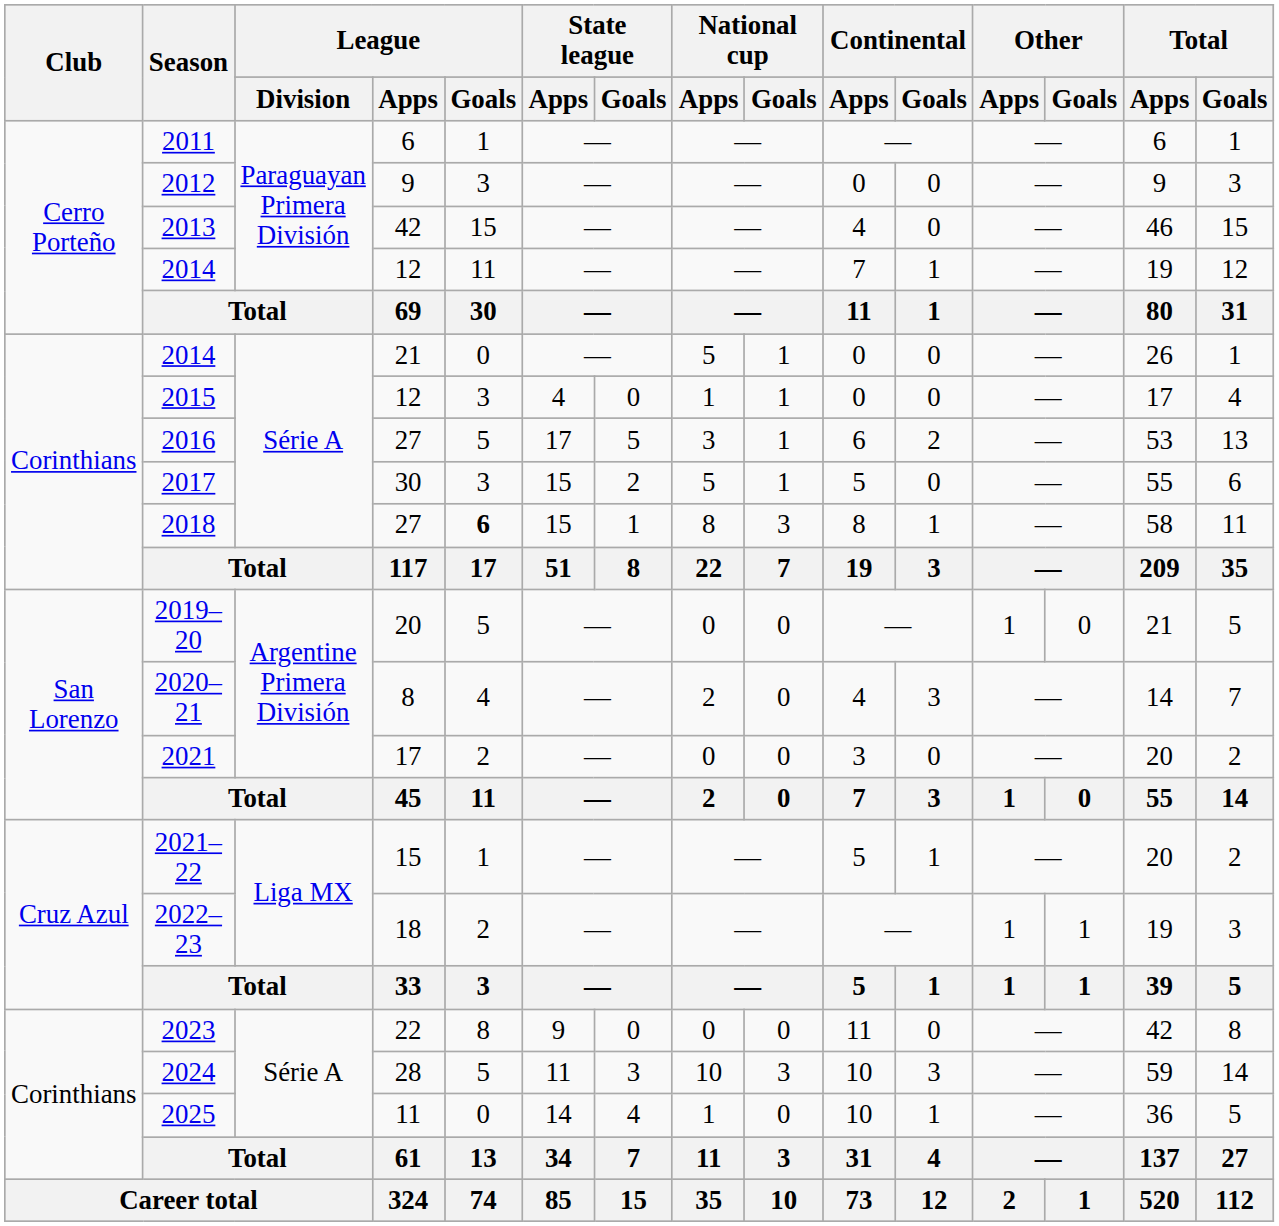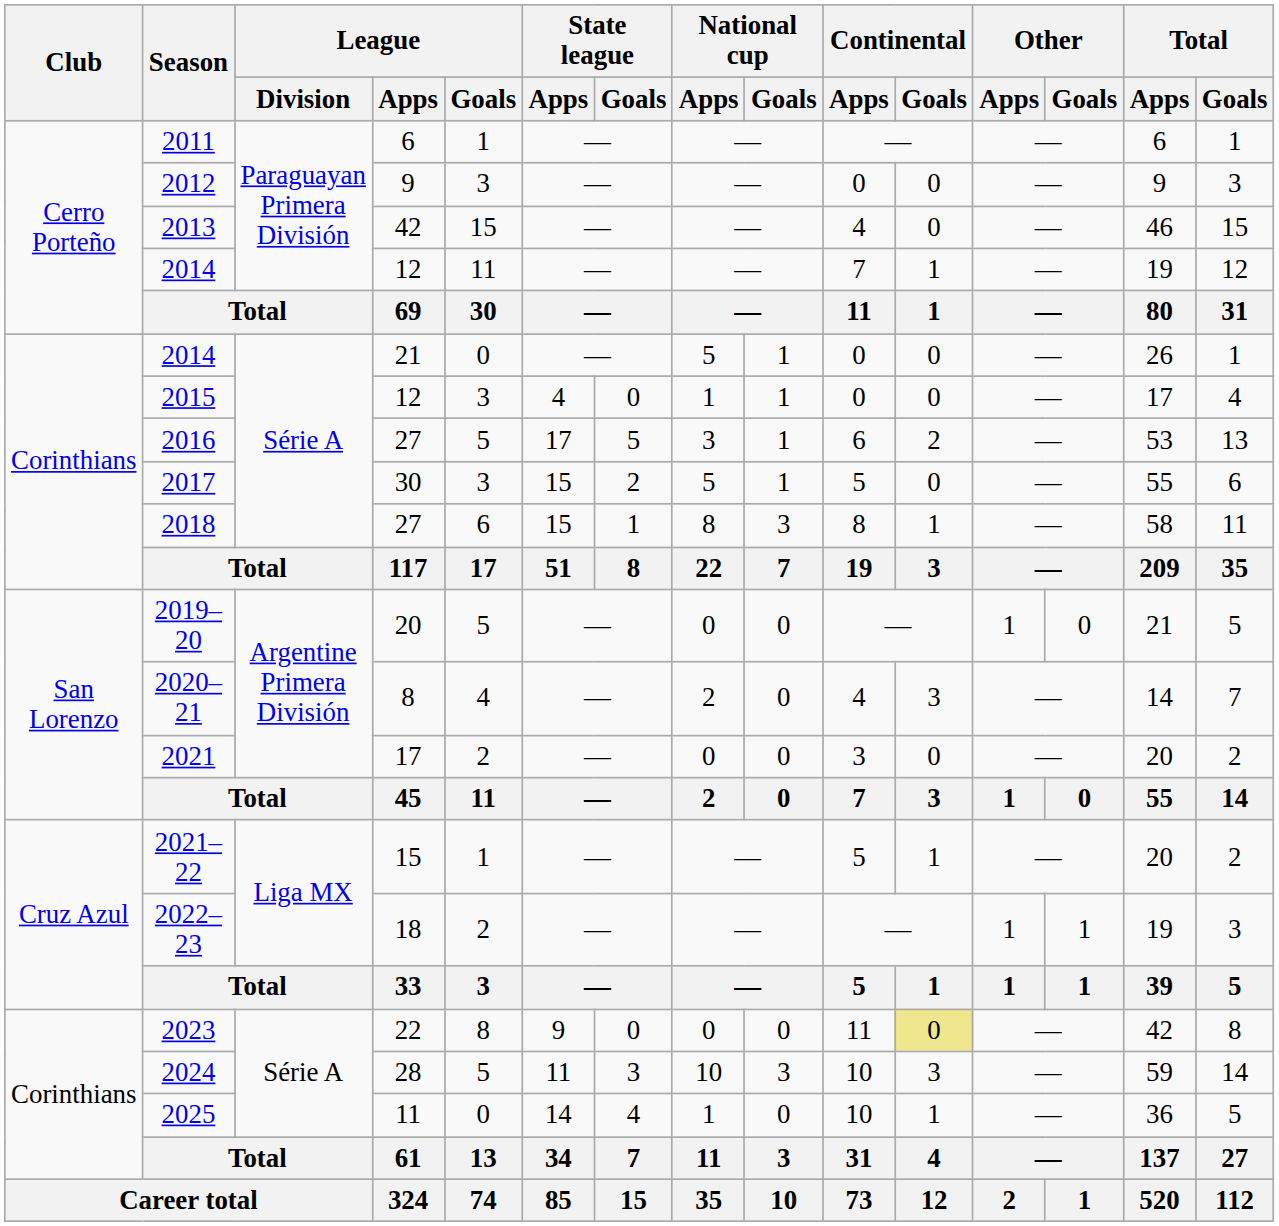(483, 524) bold -> (483, 524) normal
(934, 1029) no background -> (934, 1029) khaki background
